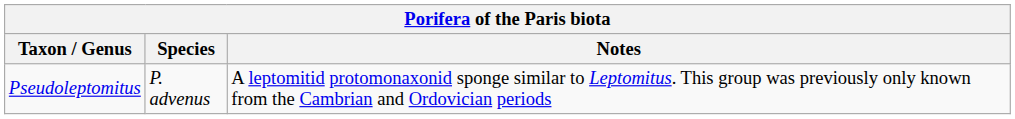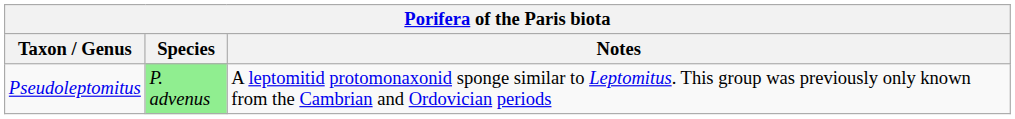(180, 88) no background -> (180, 88) lightgreen background
